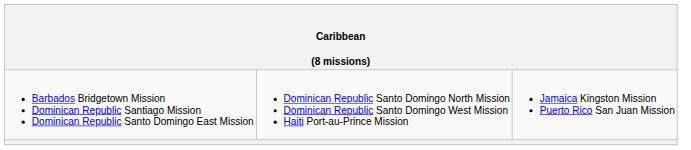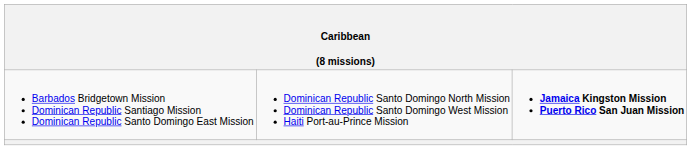(595, 105) normal -> (599, 105) bold
